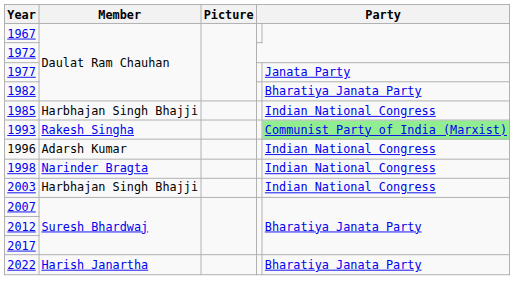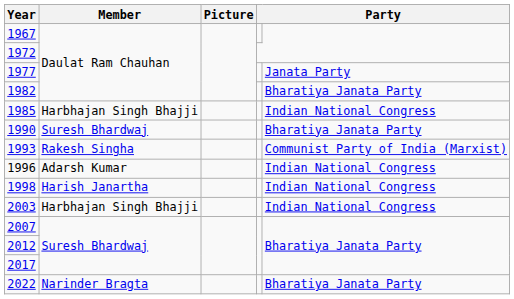+ row: (22, 130)
(386, 130) lightgreen background -> (386, 149) no background
(95, 168) Narinder Bragta -> (95, 188) Harish Janartha
(95, 265) Harish Janartha -> (95, 284) Narinder Bragta
